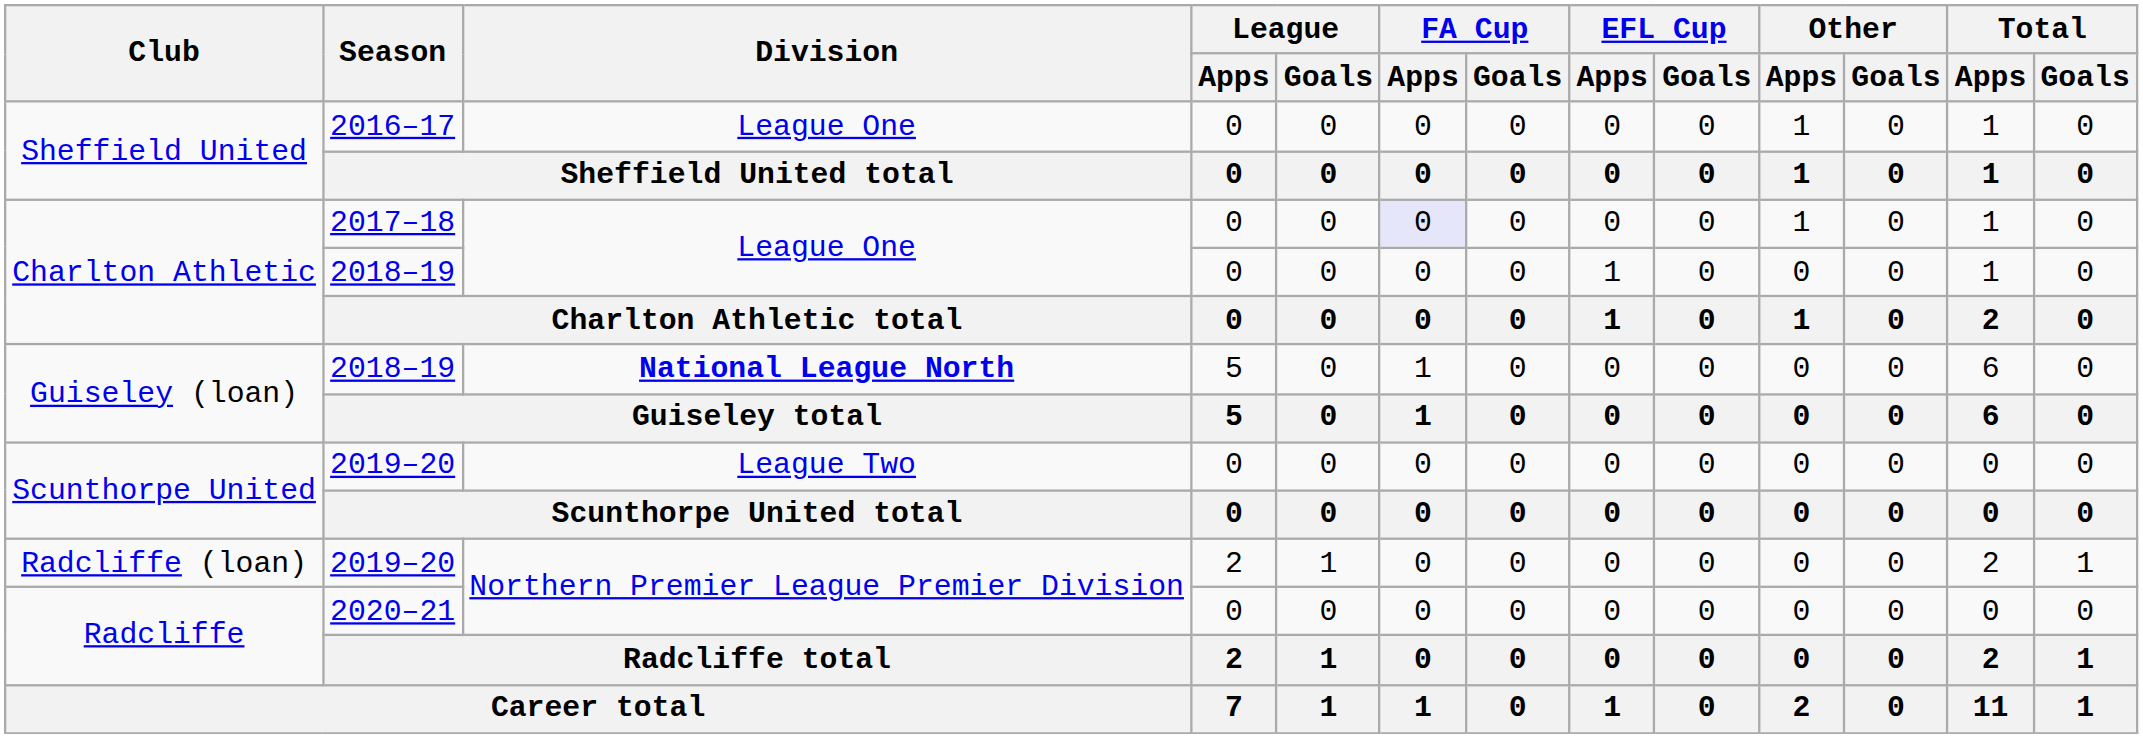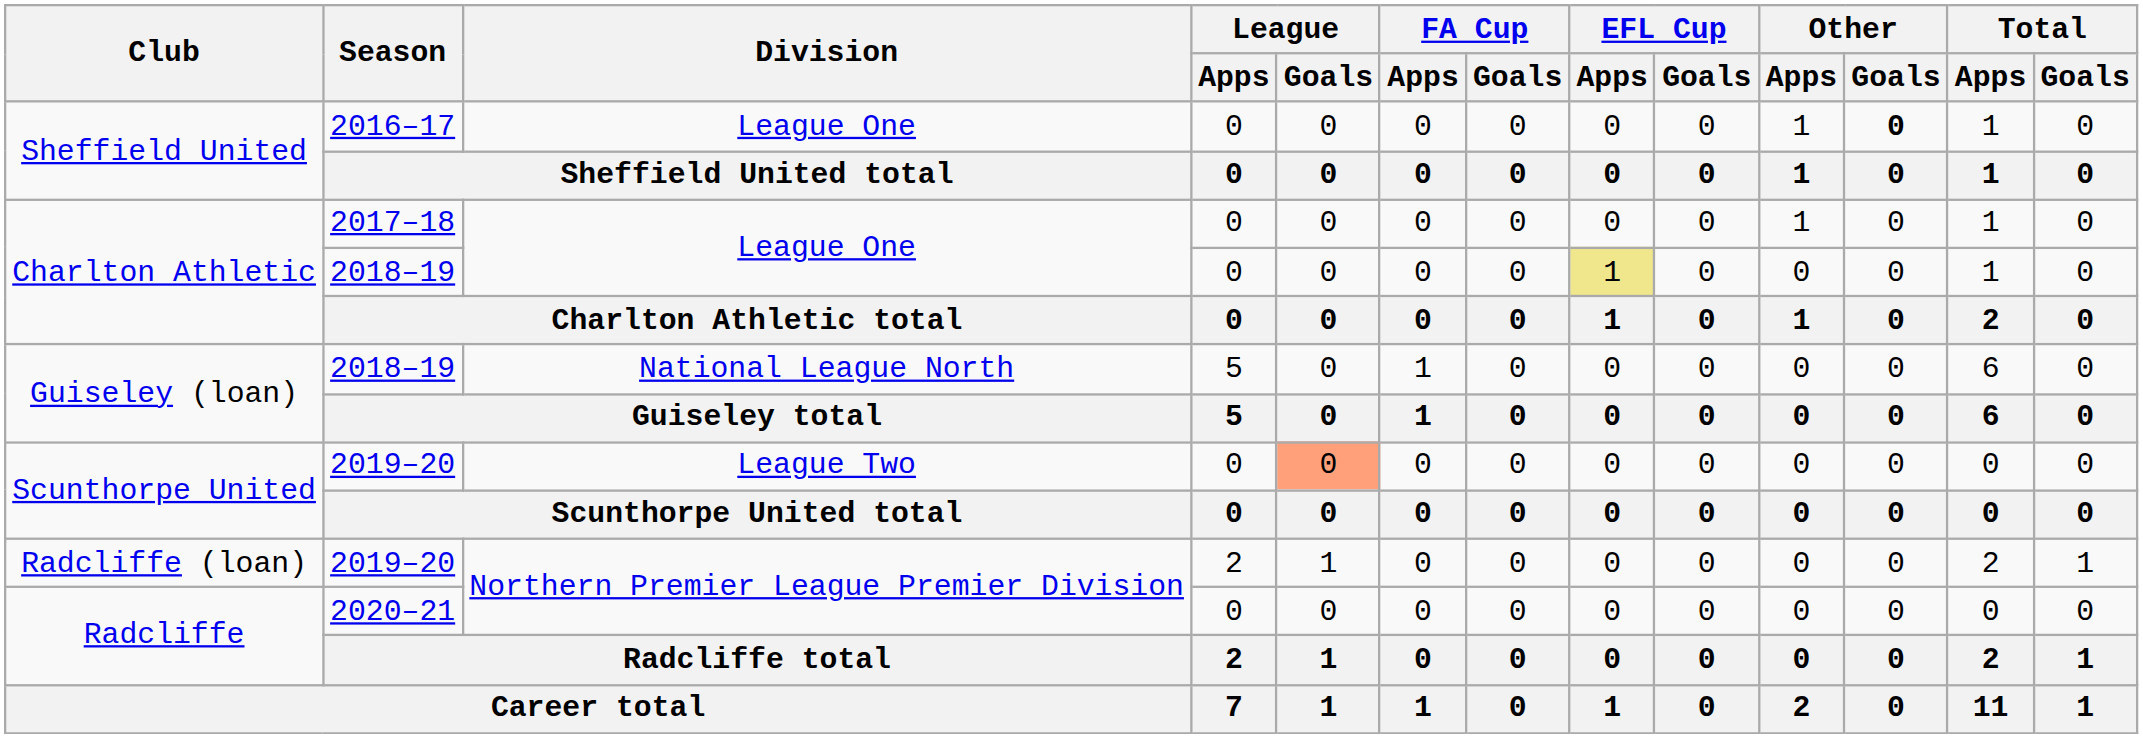(1896, 126) normal -> (1896, 126) bold
(1423, 223) lavender background -> (1423, 223) no background
(1612, 272) no background -> (1612, 272) khaki background
(827, 369) bold -> (827, 369) normal
(1328, 466) no background -> (1328, 466) lightsalmon background
